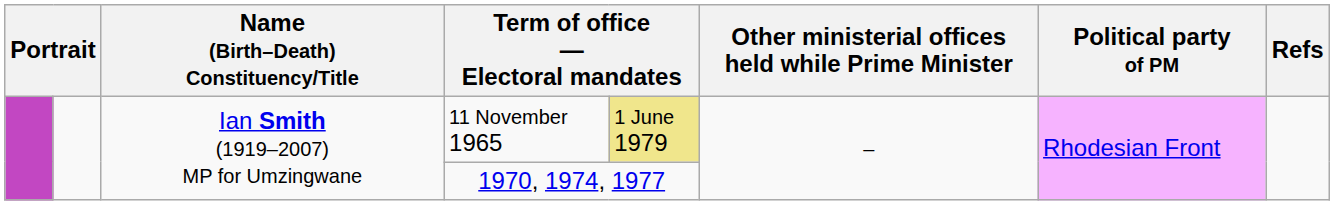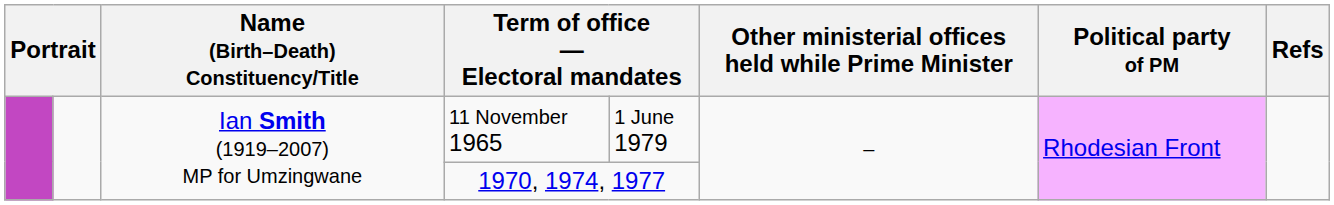(644, 130) khaki background -> (644, 130) no background
